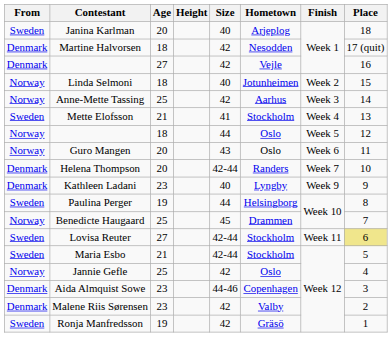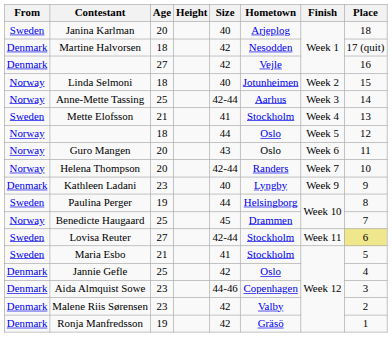(225, 99) 42 -> (225, 99) 42-44
(27, 168) Denmark -> (27, 168) Norway
(225, 254) 42-44 -> (225, 254) 41
(27, 271) Norway -> (27, 271) Denmark
(27, 323) Sweden -> (27, 323) Denmark
